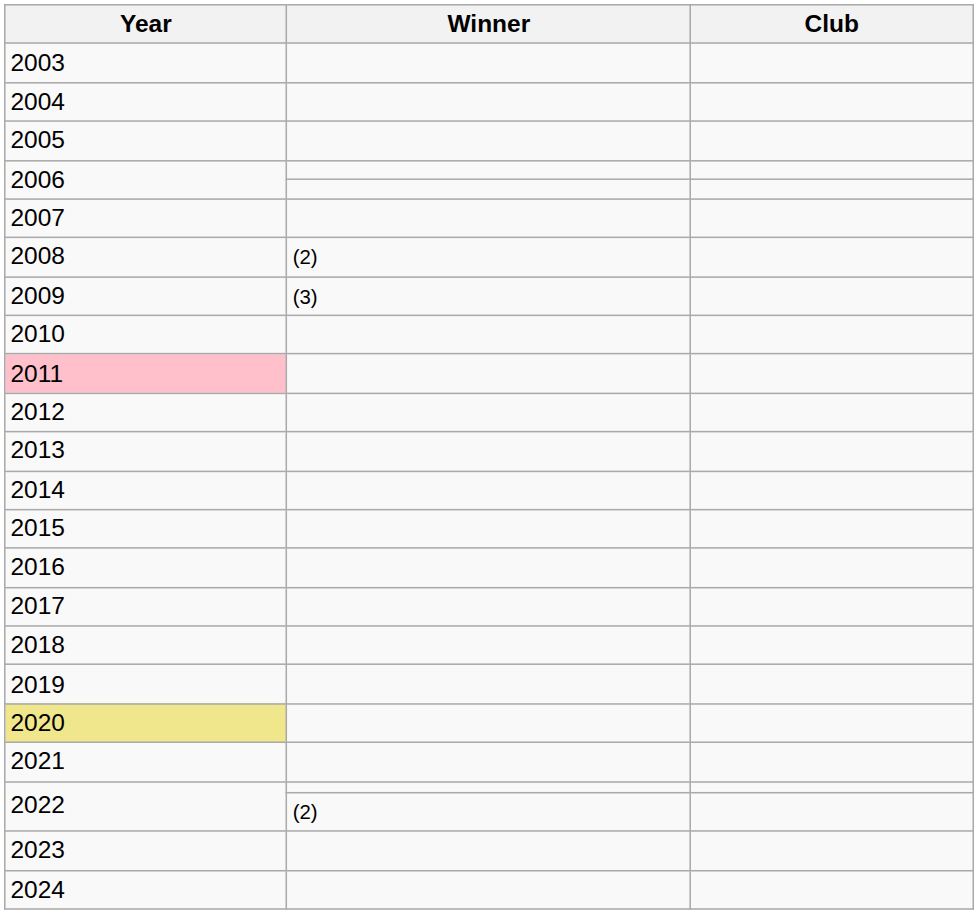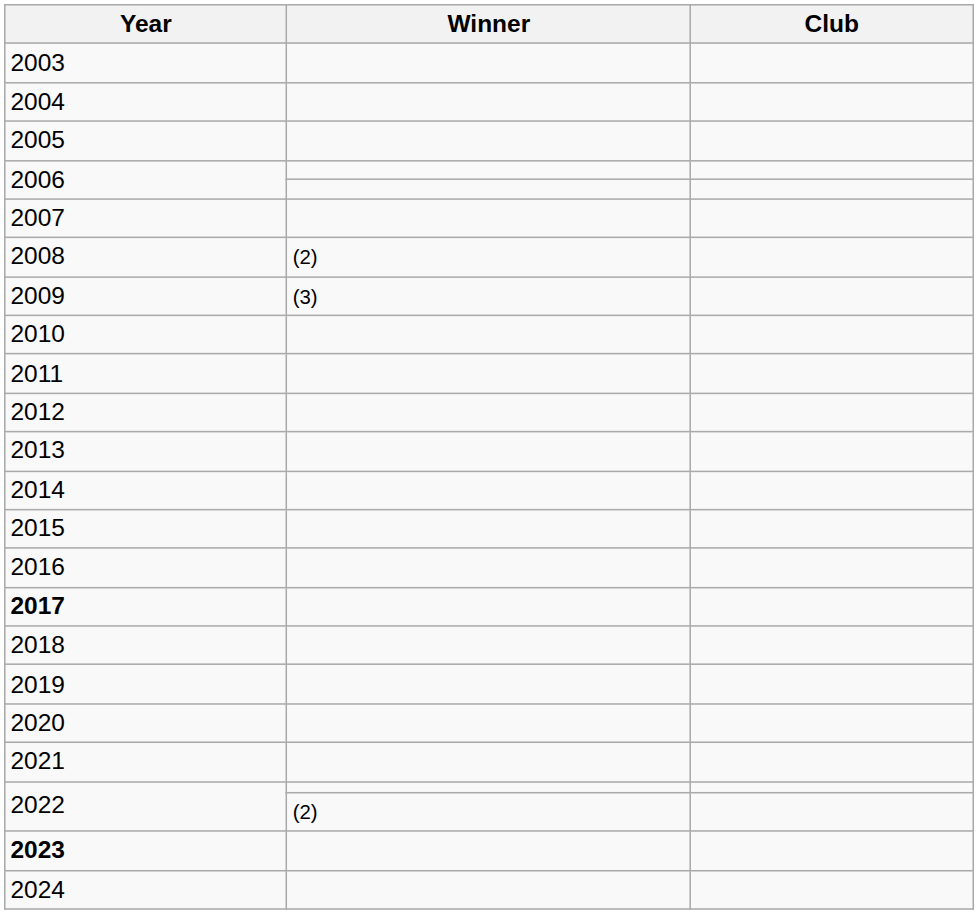(37, 373) pink background -> (37, 373) no background
(38, 606) normal -> (38, 606) bold
(38, 722) khaki background -> (38, 722) no background
(38, 850) normal -> (38, 850) bold
